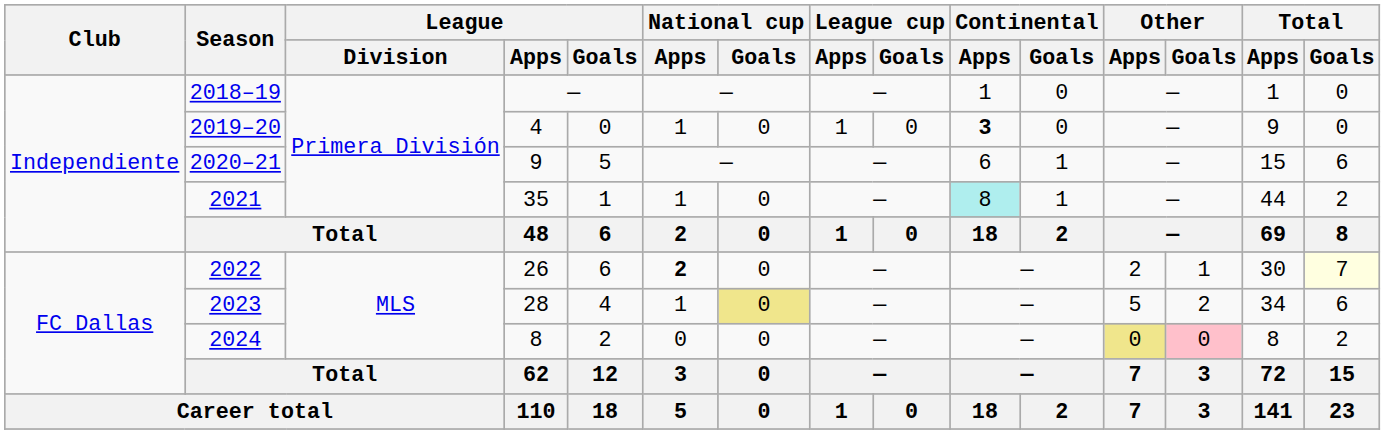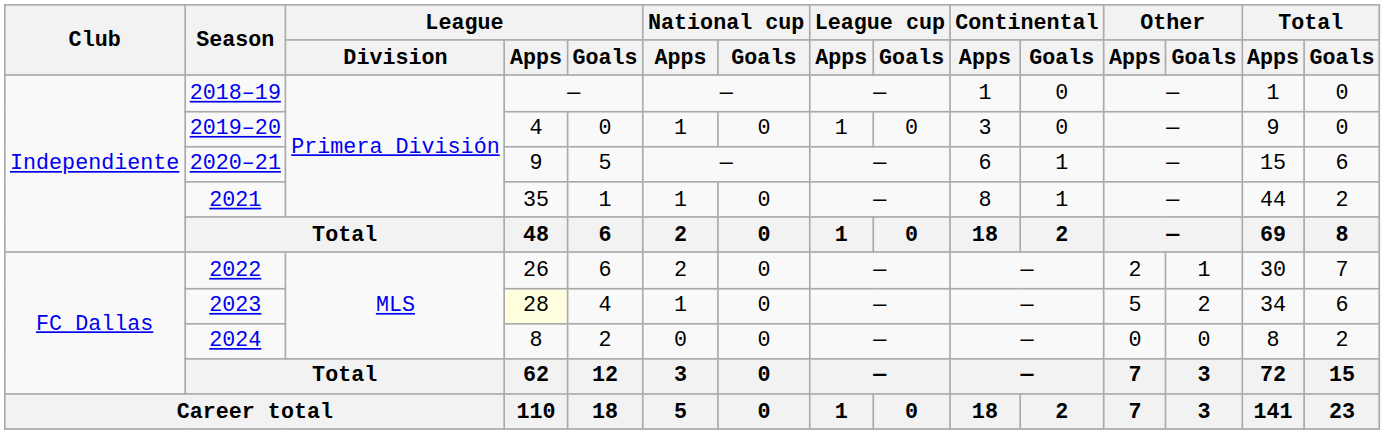(985, 129) bold -> (985, 129) normal
(985, 199) paleturquoise background -> (985, 199) no background
(681, 270) bold -> (681, 270) normal
(1342, 270) lightyellow background -> (1342, 270) no background
(536, 306) no background -> (536, 306) lightyellow background
(764, 306) khaki background -> (764, 306) no background
(1135, 341) khaki background -> (1135, 341) no background
(1204, 341) pink background -> (1204, 341) no background
